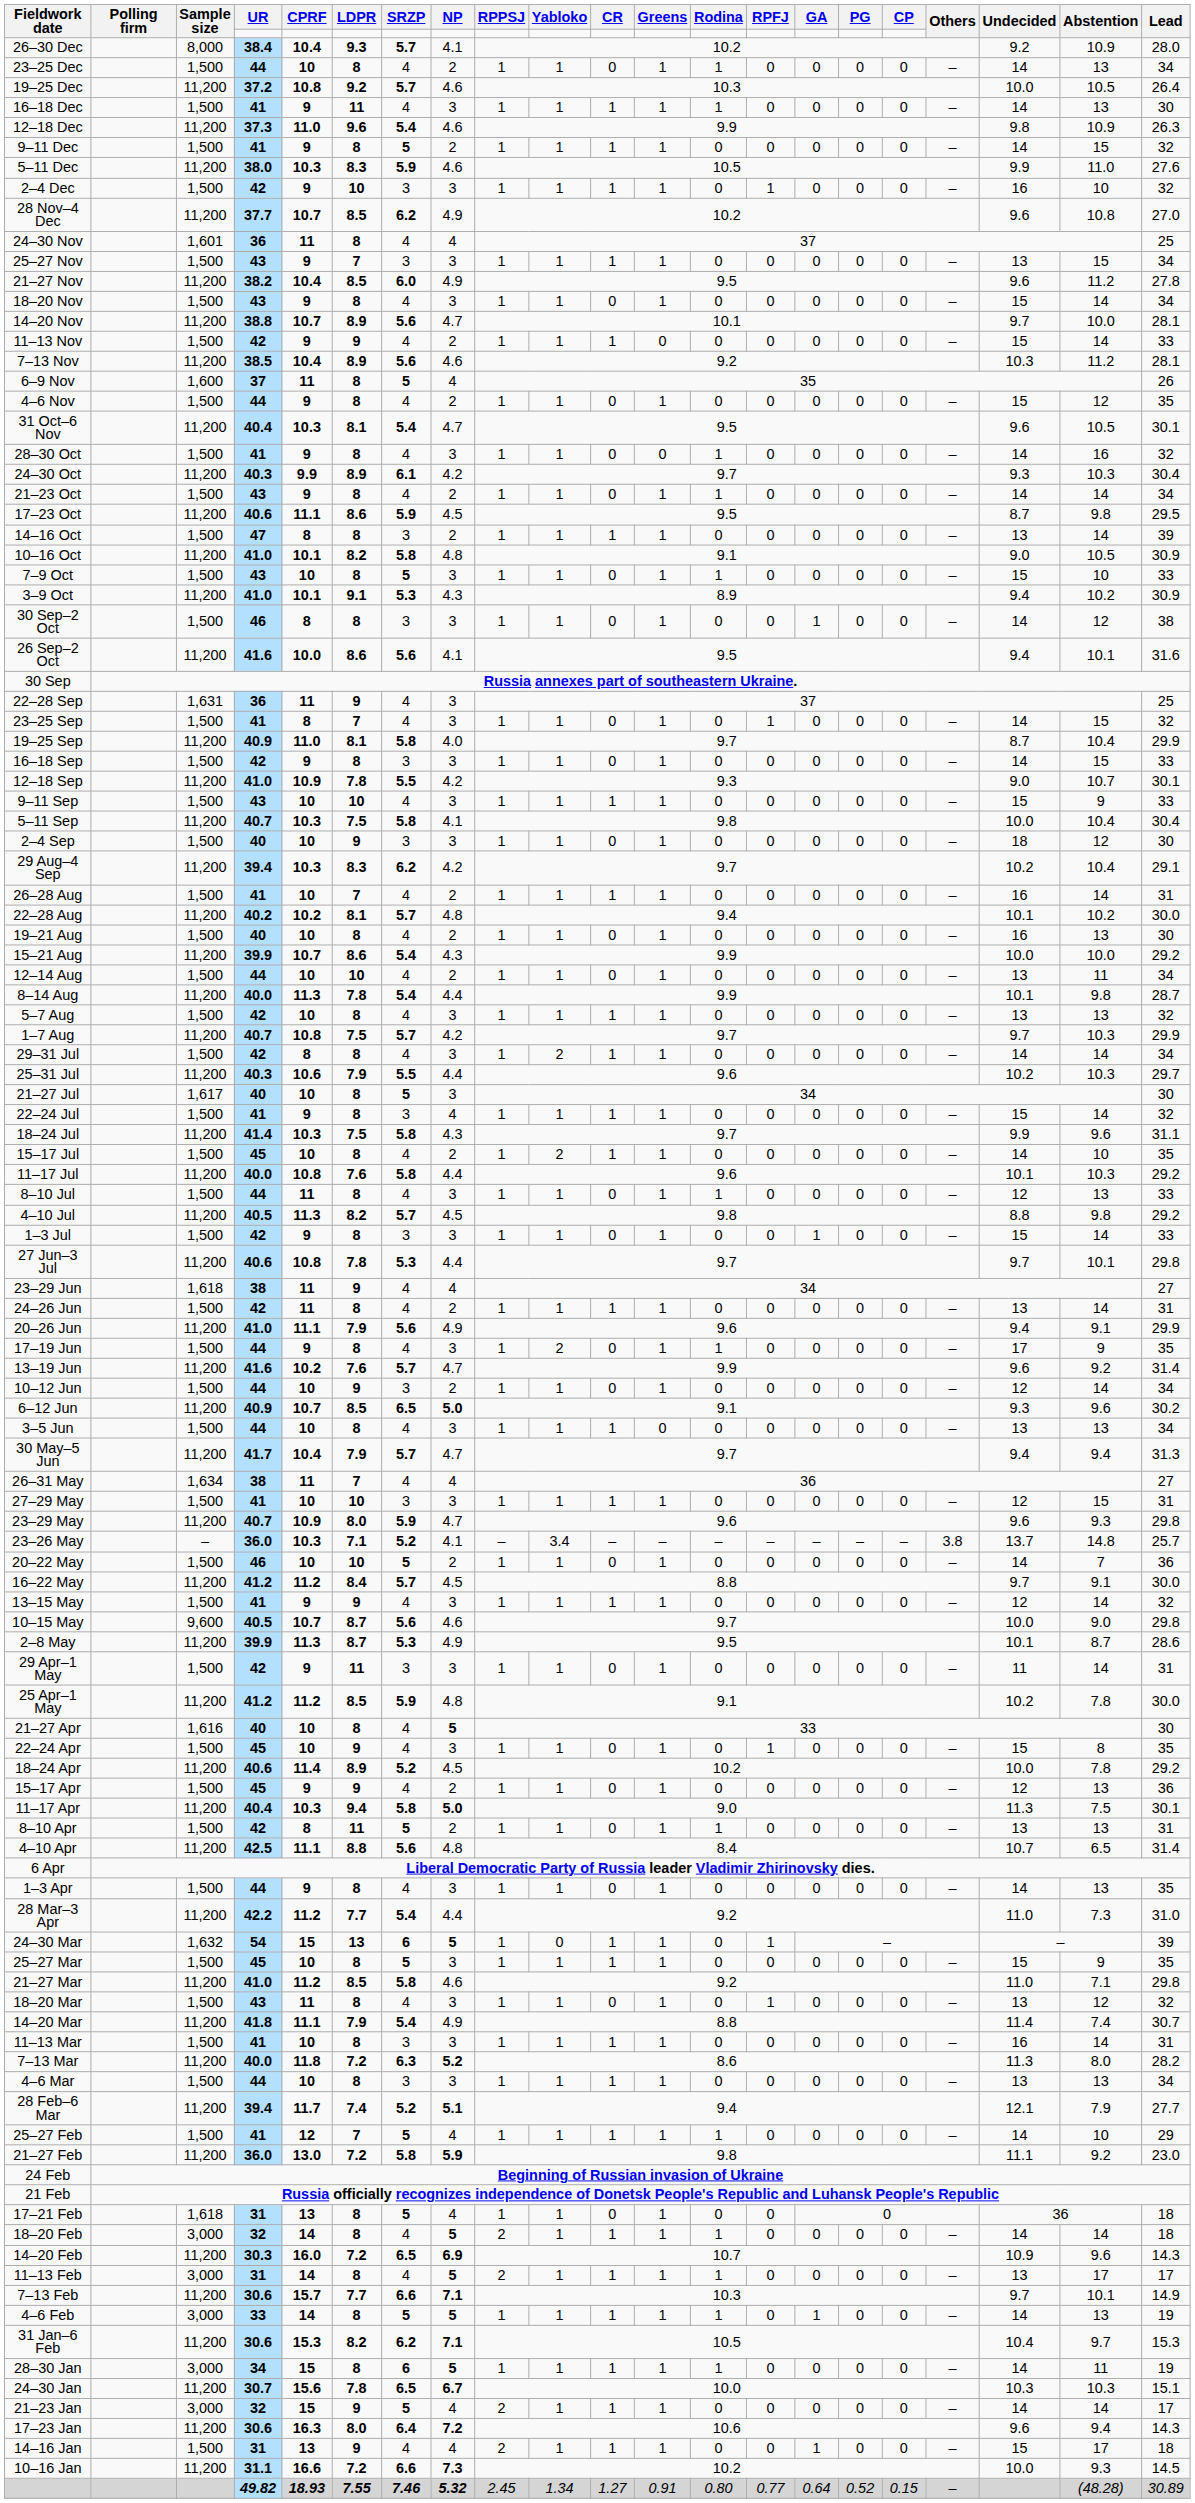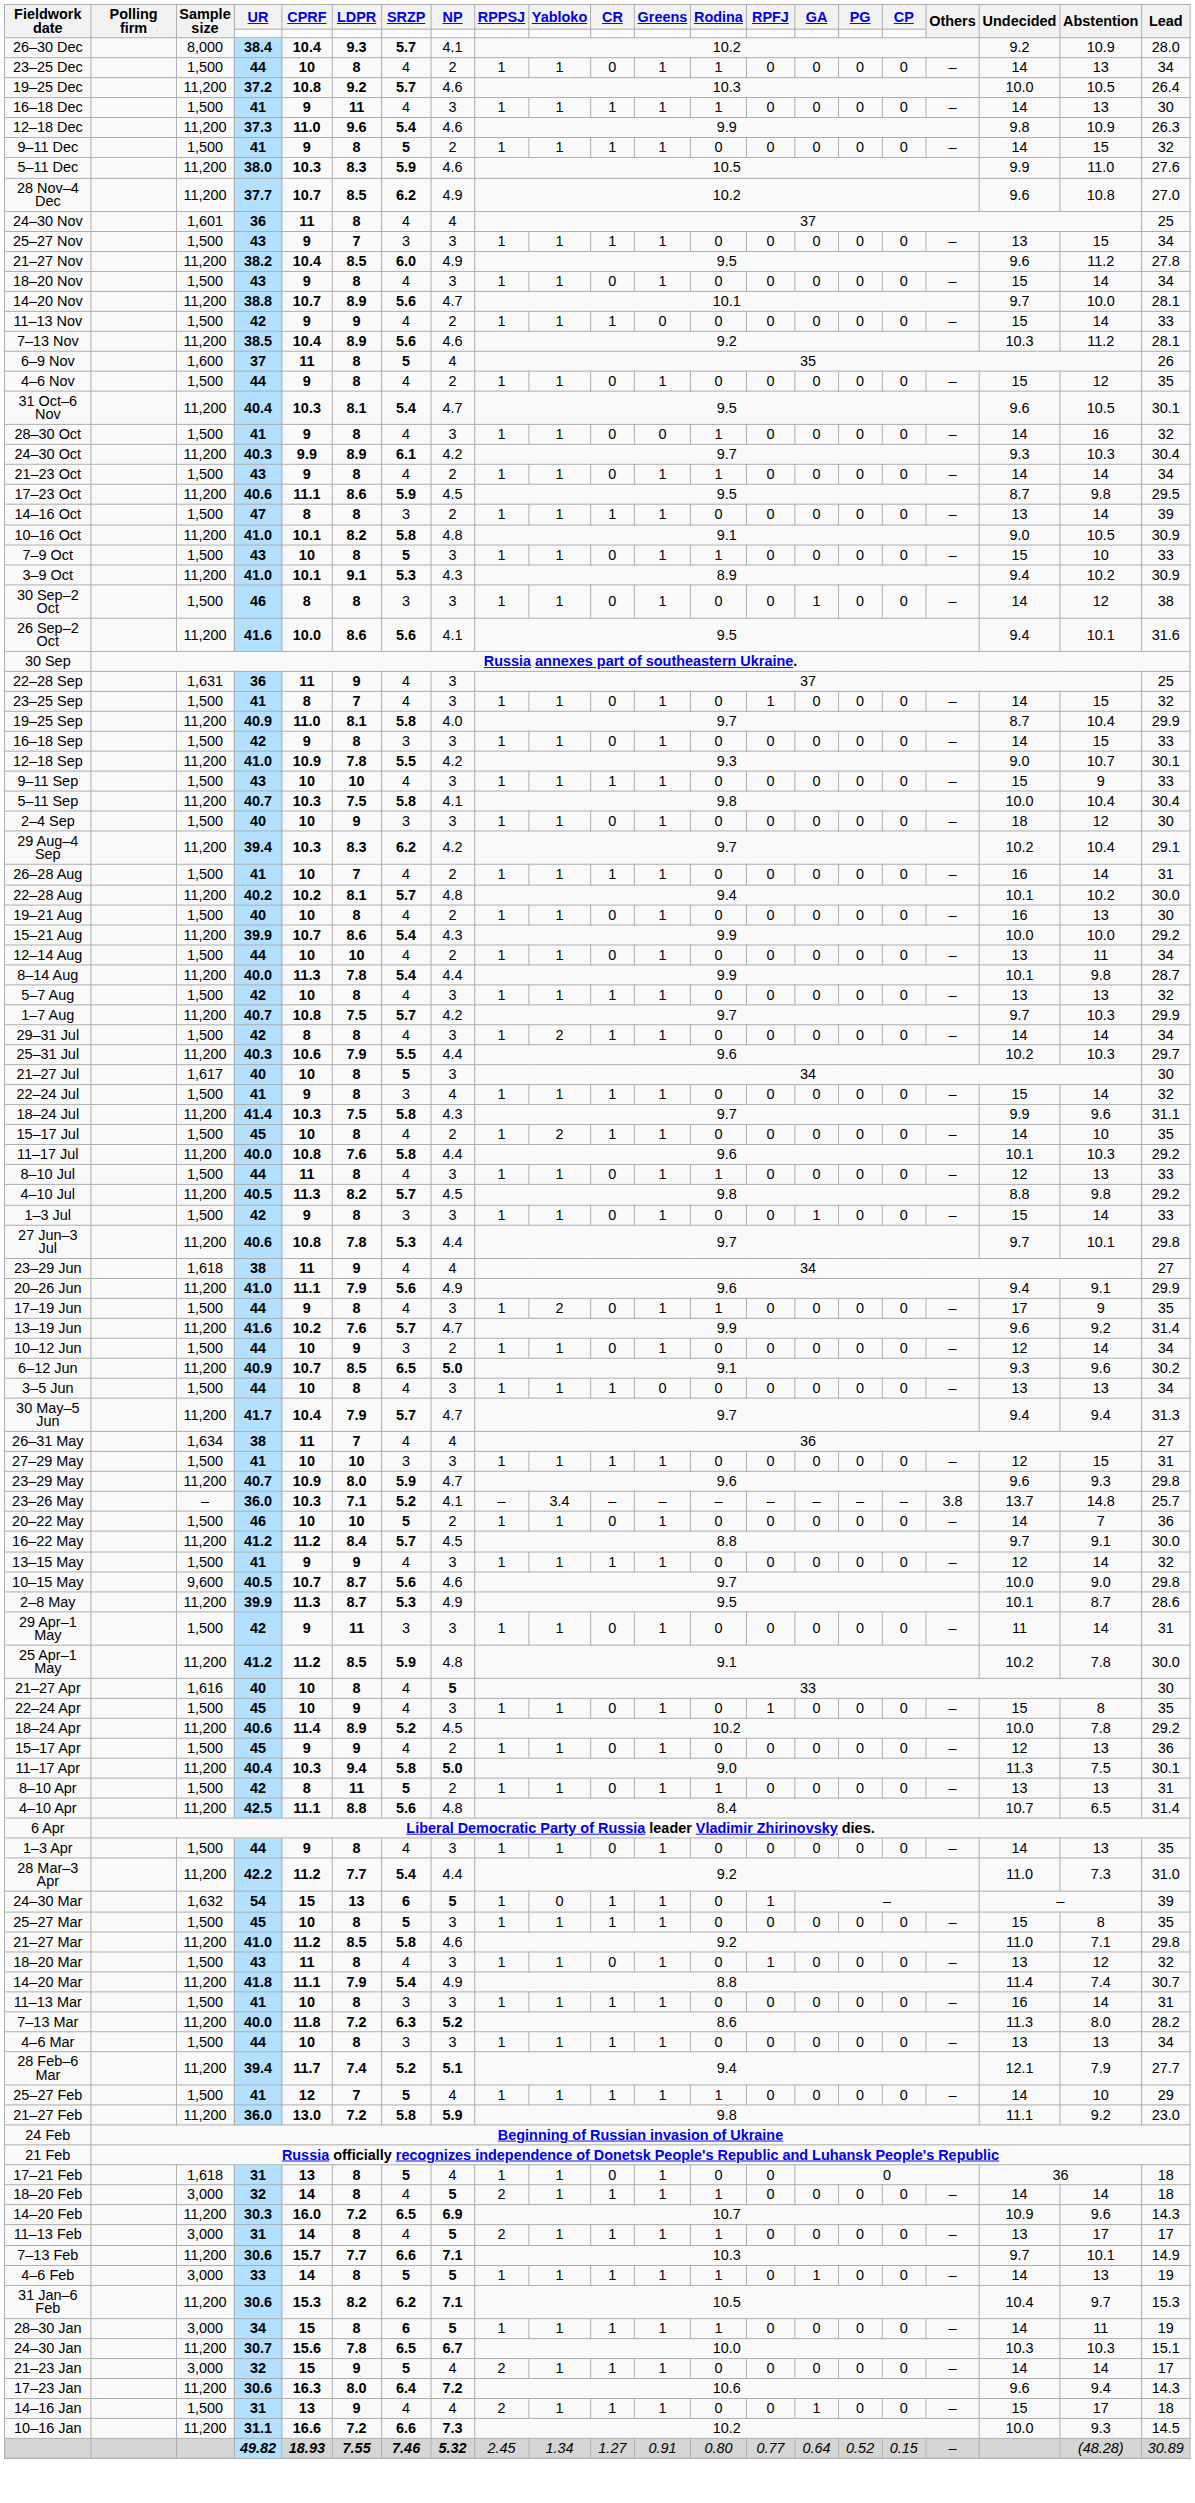- row: (48, 188)
- row: (48, 1308)
(1101, 1961) 9 -> (1101, 1921) 8
